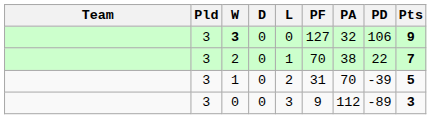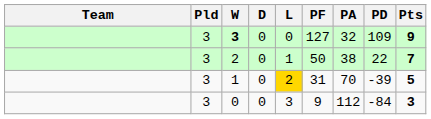(380, 37) 106 -> (380, 37) 109
(318, 59) 70 -> (318, 59) 50
(289, 81) no background -> (289, 81) gold background
(380, 103) -89 -> (380, 103) -84
